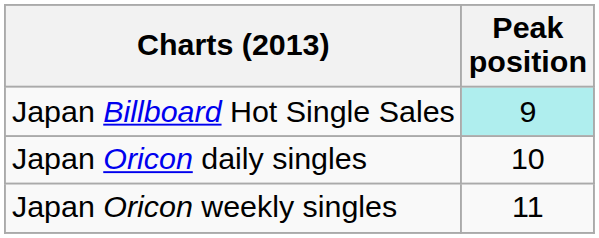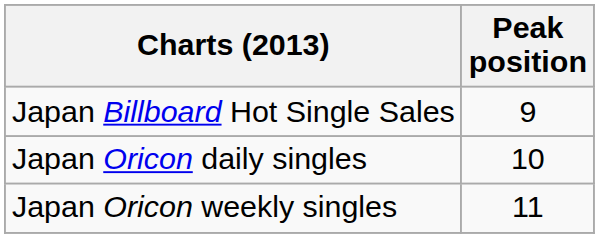(528, 111) paleturquoise background -> (528, 111) no background
